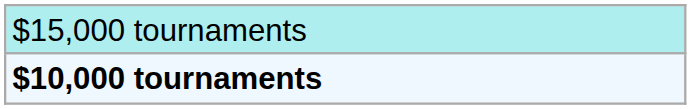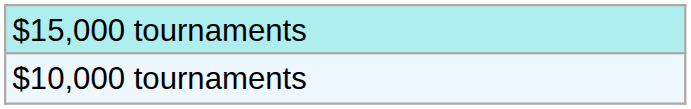(167, 78) bold -> (160, 78) normal
